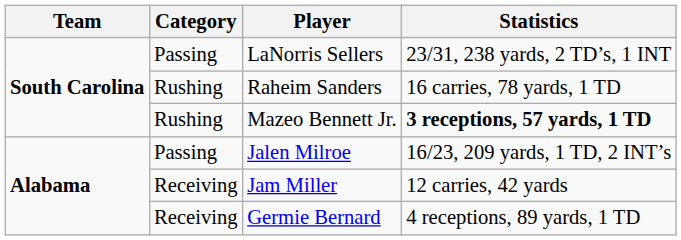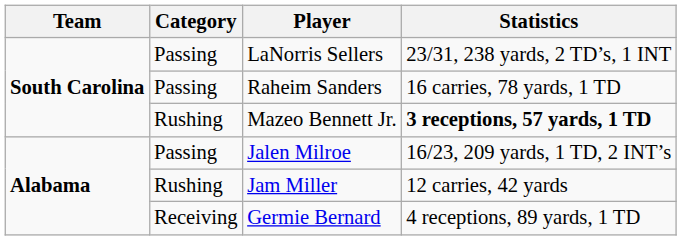(188, 86) Rushing -> (185, 86) Passing
(196, 185) Receiving -> (188, 185) Rushing
